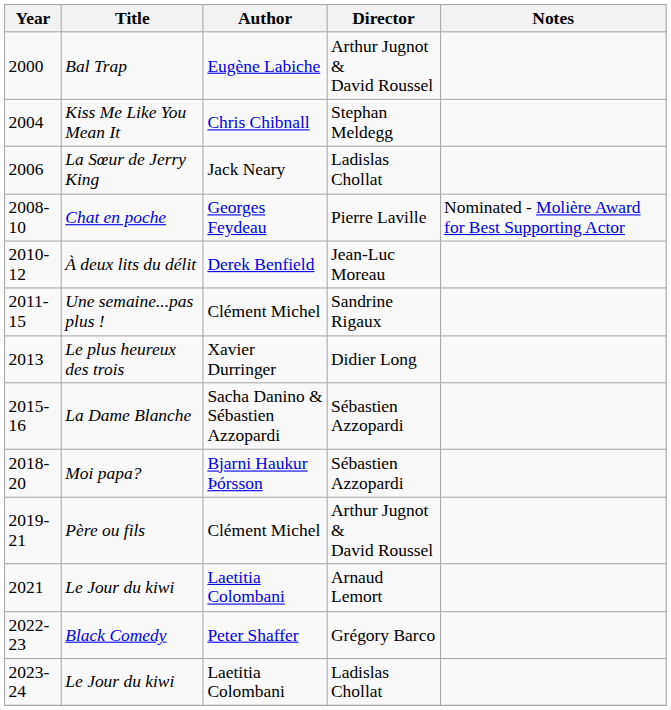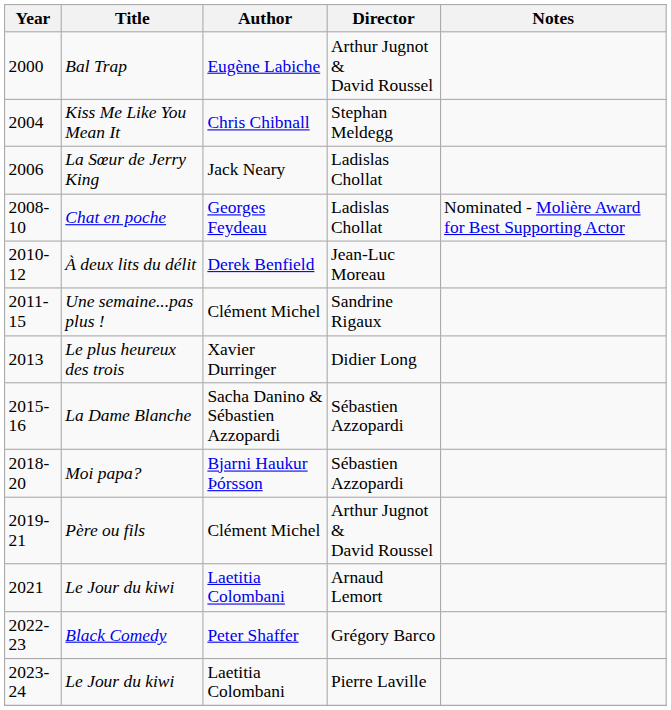(379, 217) Pierre Laville -> (360, 217) Ladislas Chollat
(360, 682) Ladislas Chollat -> (379, 682) Pierre Laville
